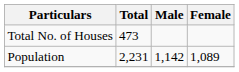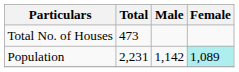(205, 56) no background -> (205, 56) paleturquoise background
